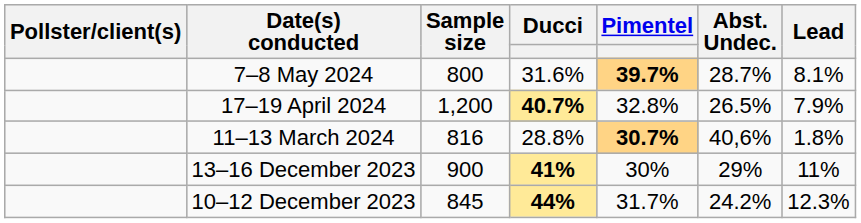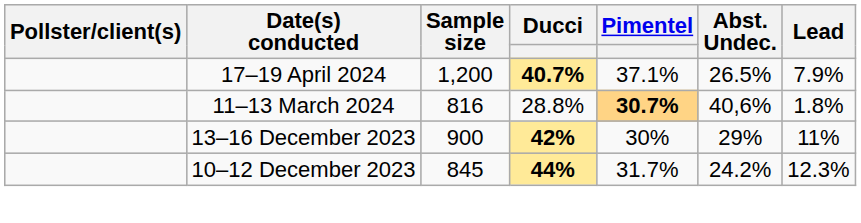- row: (304, 74)
(647, 106) 32.8% -> (647, 74) 37.1%
(553, 169) 41% -> (553, 138) 42%
